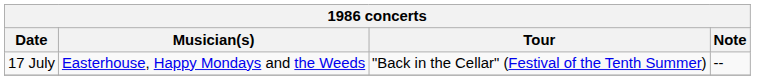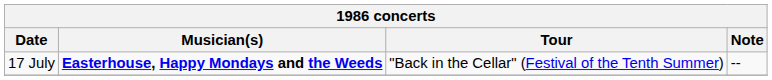(214, 63) normal -> (222, 63) bold
